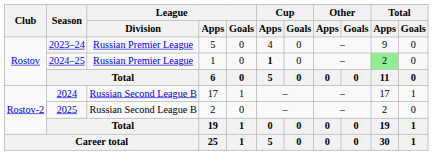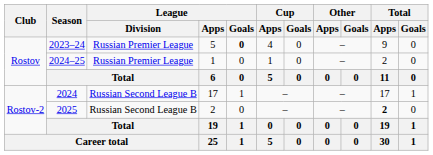(241, 45) normal -> (241, 45) bold
(270, 61) bold -> (270, 61) normal
(385, 61) lightgreen background -> (385, 61) no background
(385, 110) normal -> (385, 110) bold
